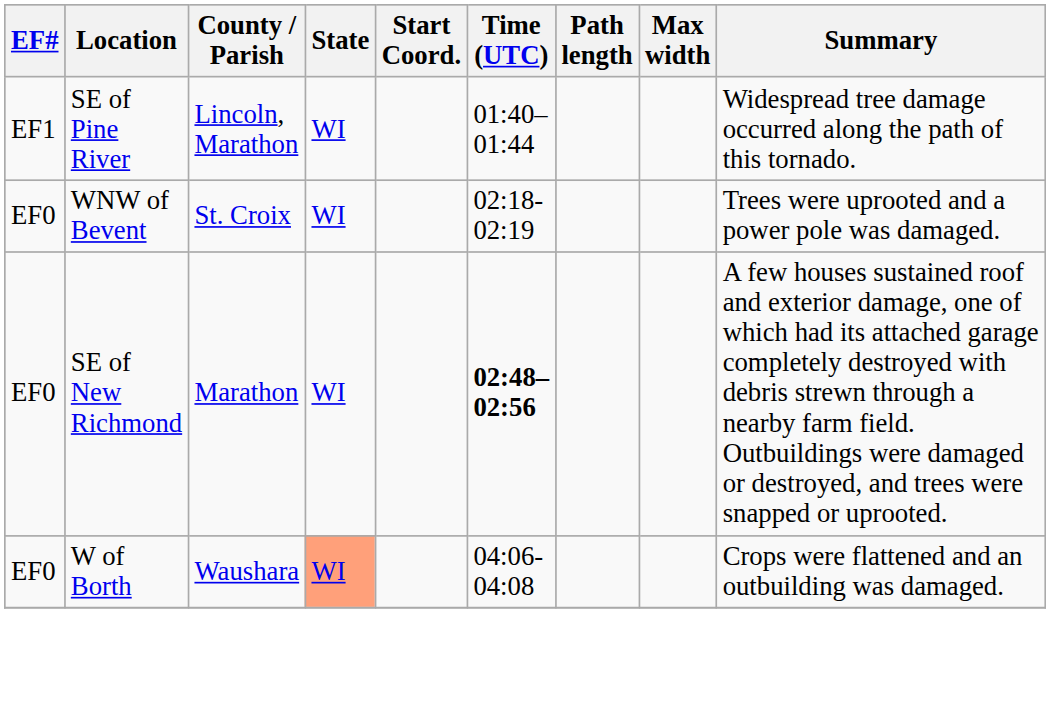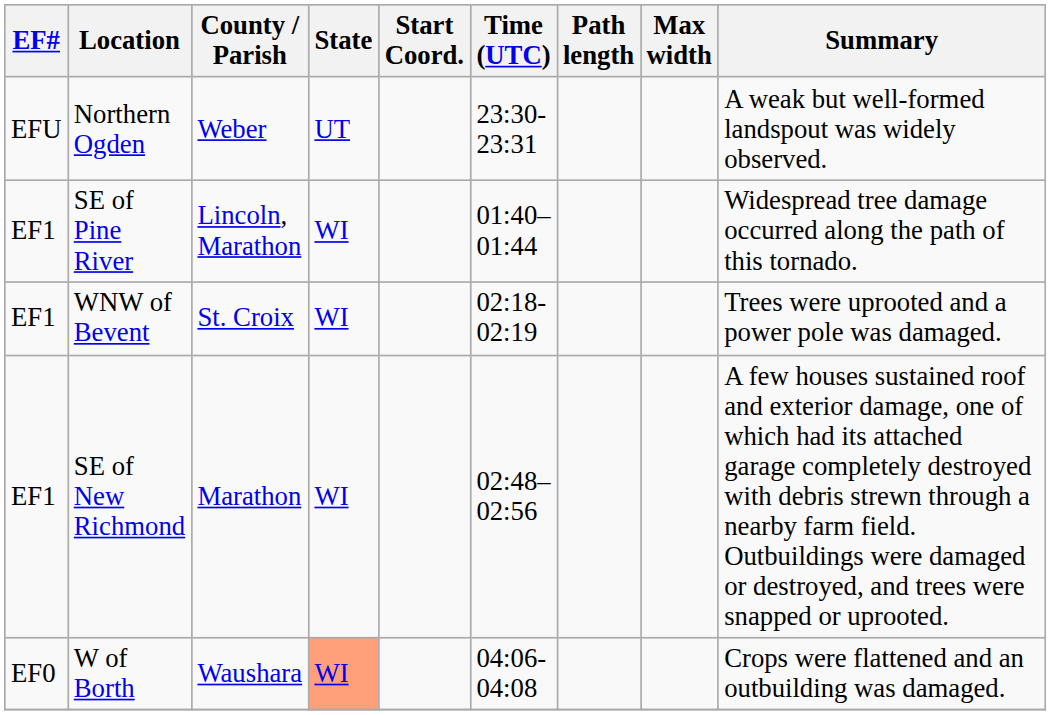+ row: (122, 128)
(33, 215) EF0 -> (33, 318) EF1
(33, 393) EF0 -> (33, 495) EF1
(511, 393) bold -> (513, 495) normal
